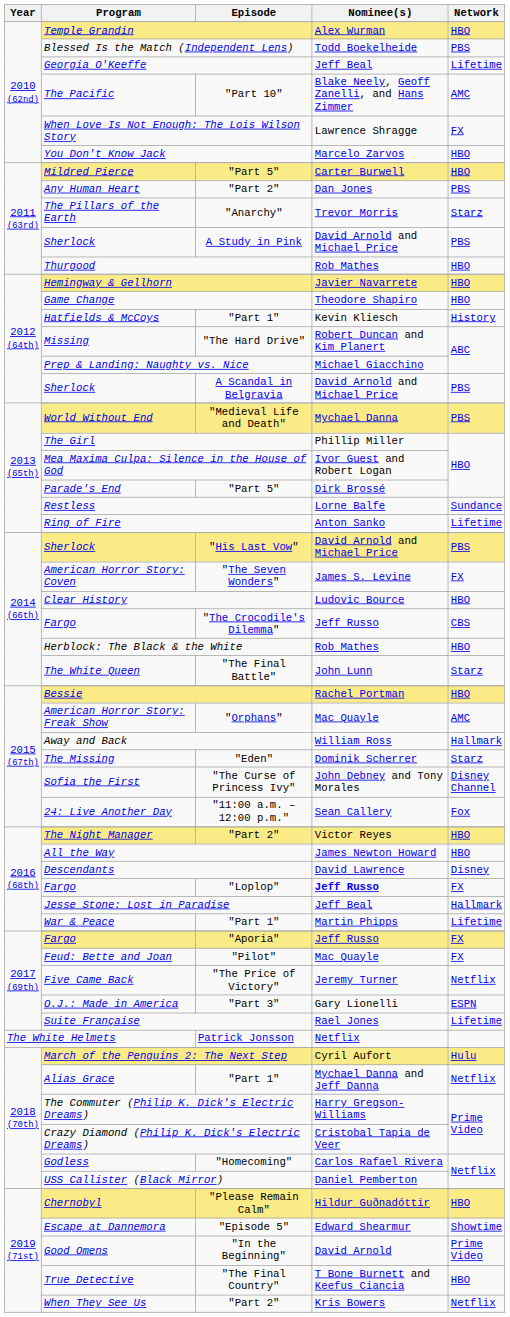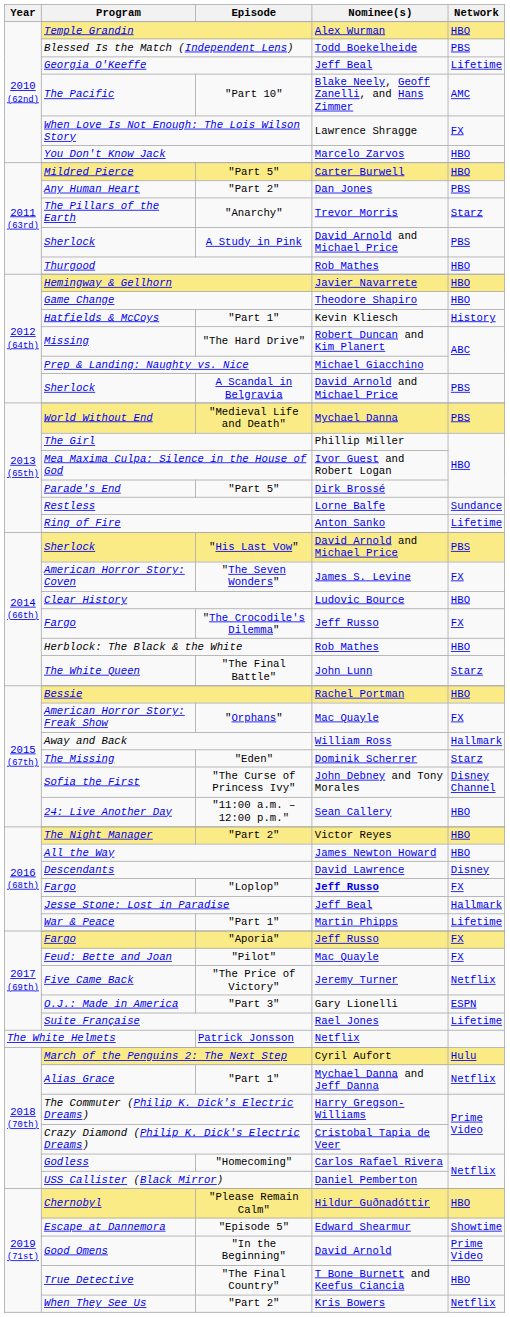(460, 624) CBS -> (457, 624) FX
(460, 718) AMC -> (457, 718) FX
(460, 812) Fox -> (460, 812) HBO
